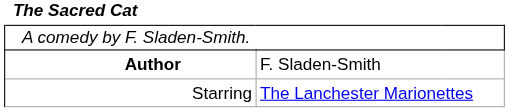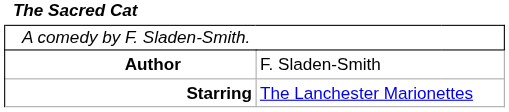(222, 92) normal -> (219, 92) bold
